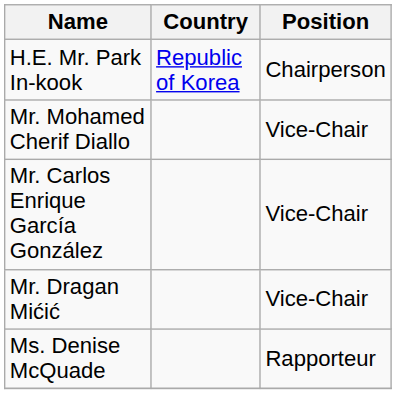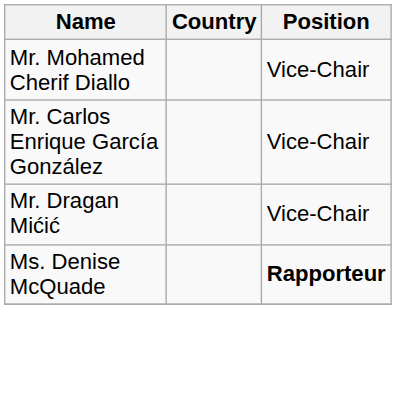- row: (75, 69)
(321, 358) normal -> (326, 273) bold
